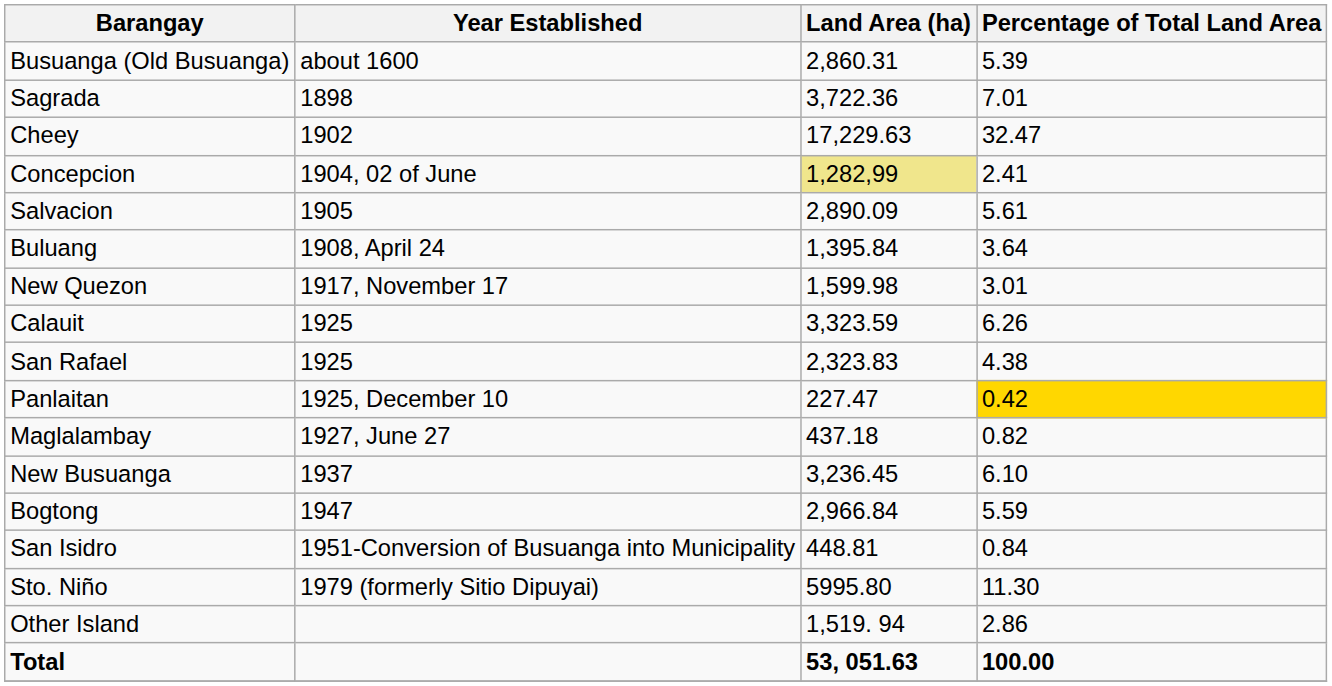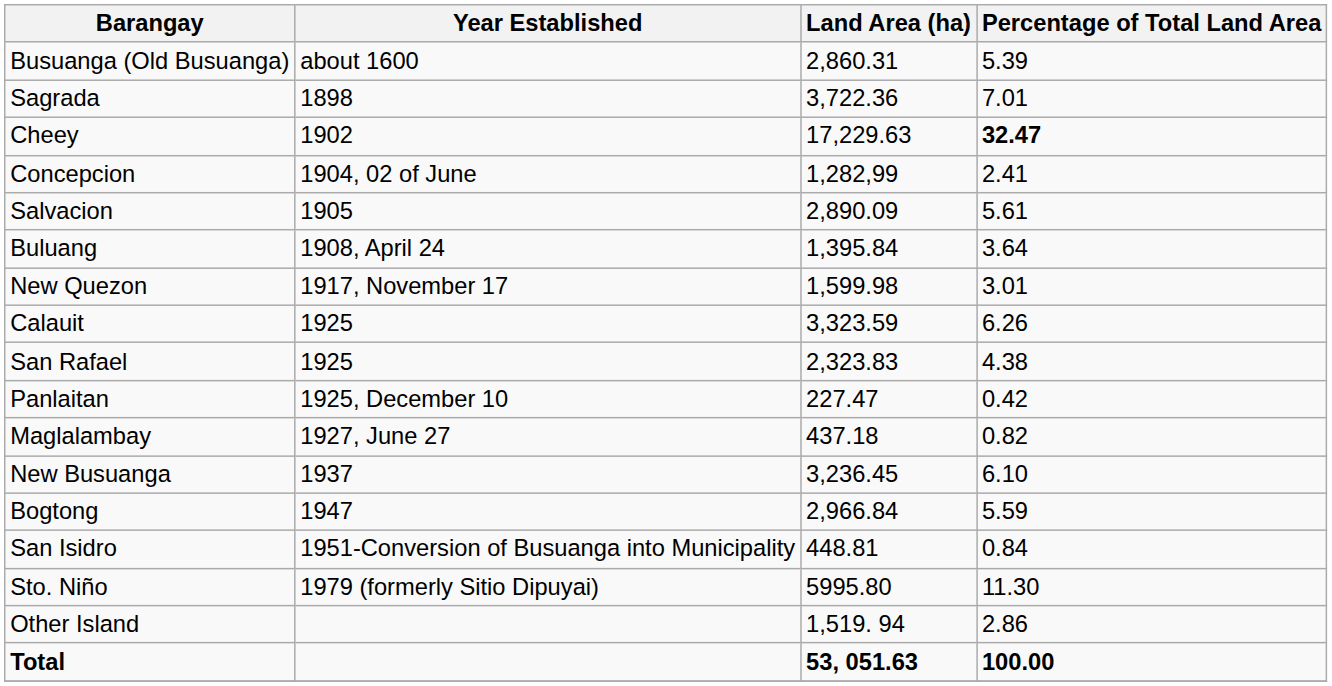(1012, 135) normal -> (1012, 135) bold
(852, 173) khaki background -> (852, 173) no background
(1005, 398) gold background -> (1005, 398) no background
